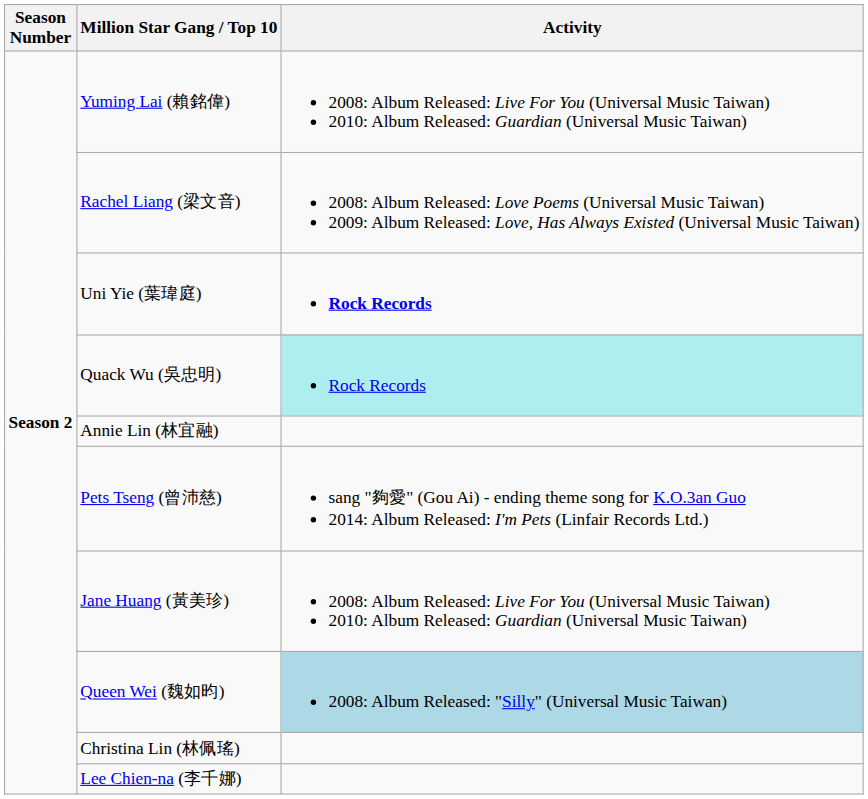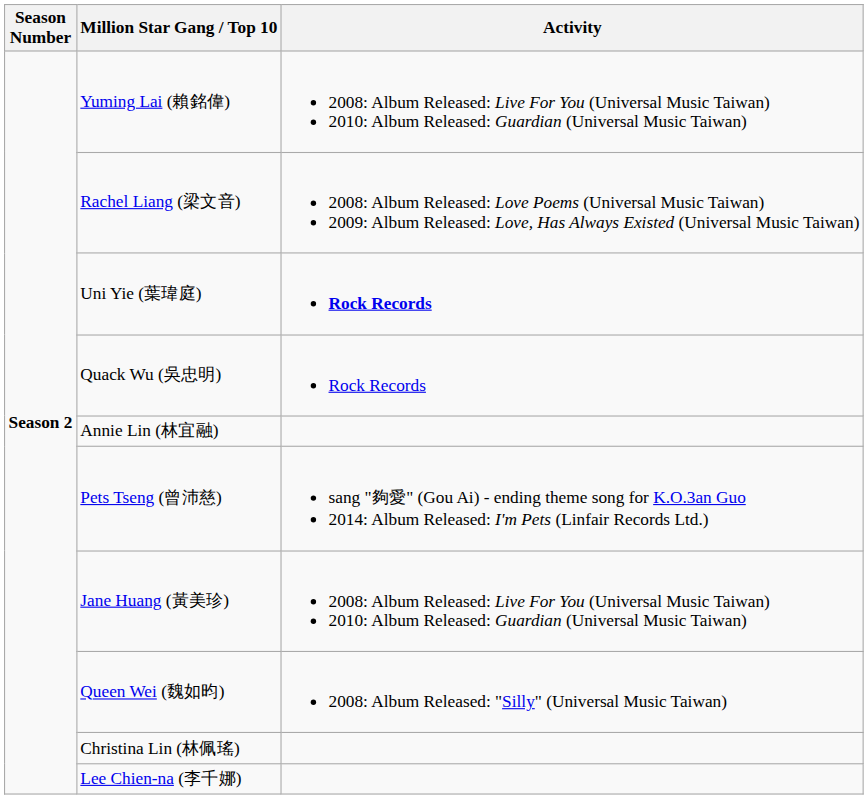(572, 385) paleturquoise background -> (572, 385) no background
(572, 702) lightblue background -> (572, 702) no background
